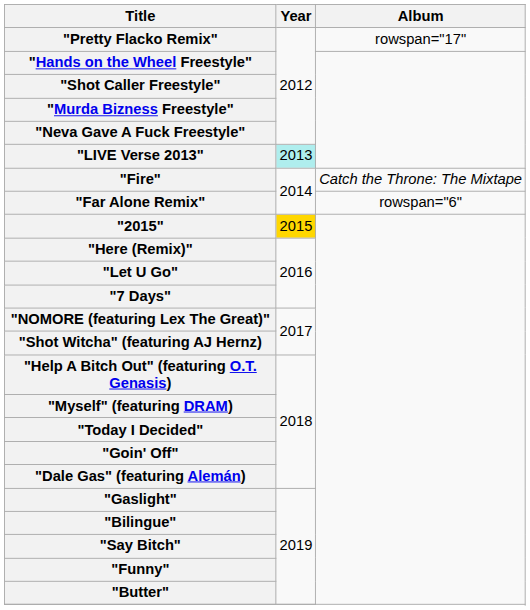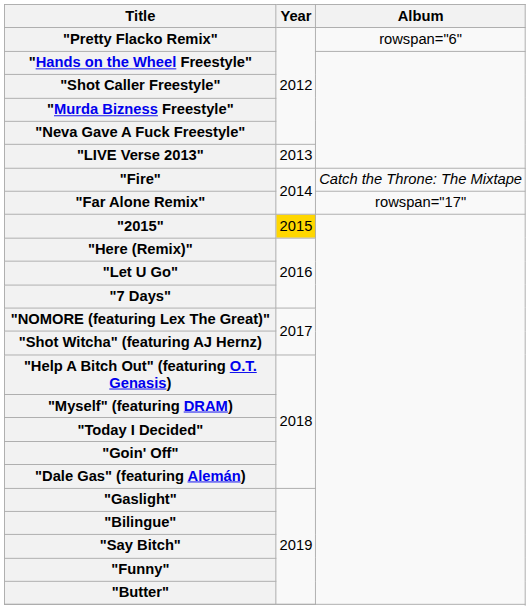(421, 39) rowspan="17" -> (421, 39) rowspan="6"
(296, 156) paleturquoise background -> (296, 156) no background
(421, 202) rowspan="6" -> (421, 202) rowspan="17"
